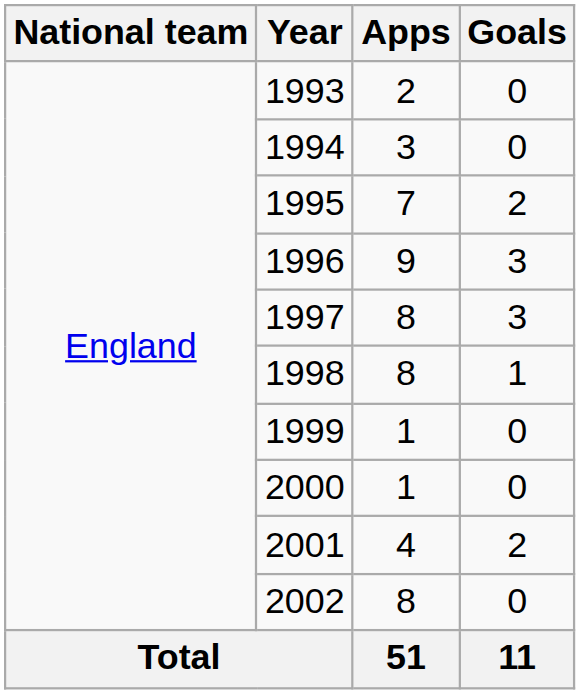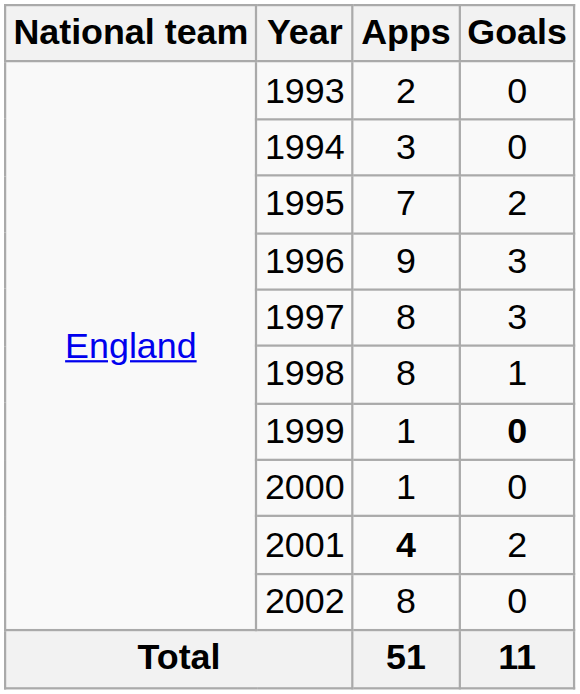(517, 430) normal -> (517, 430) bold
(406, 544) normal -> (406, 544) bold
